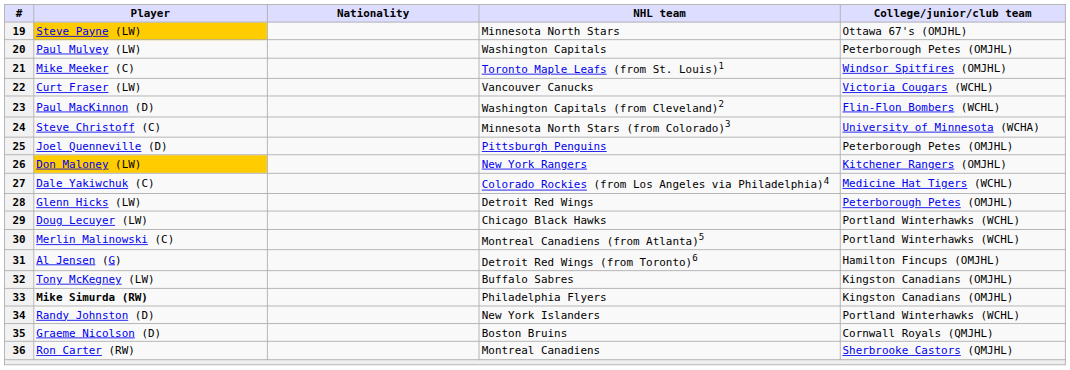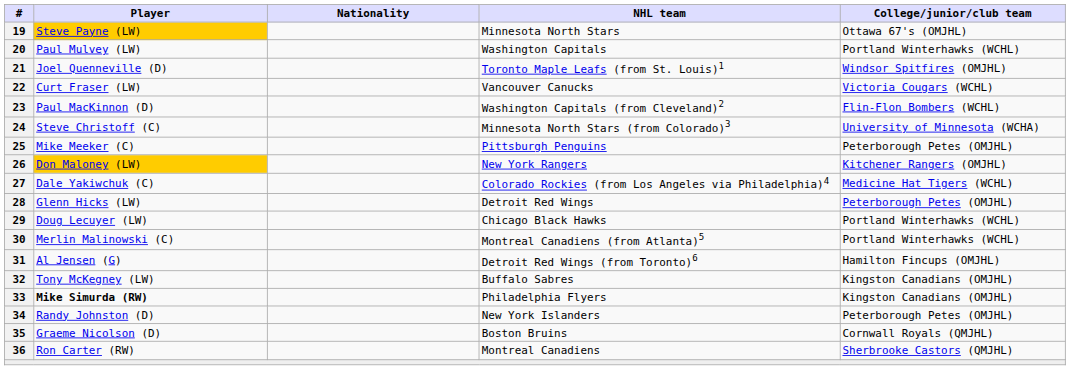(928, 49) Peterborough Petes (OMJHL) -> (931, 49) Portland Winterhawks (WCHL)
(85, 68) Mike Meeker (C) -> (102, 68) Joel Quenneville (D)
(102, 146) Joel Quenneville (D) -> (85, 146) Mike Meeker (C)
(931, 315) Portland Winterhawks (WCHL) -> (928, 315) Peterborough Petes (OMJHL)
